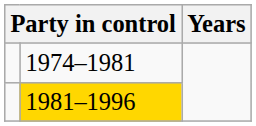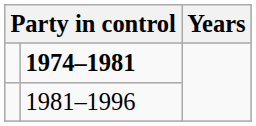(81, 62) normal -> (81, 62) bold
(81, 101) gold background -> (81, 101) no background
